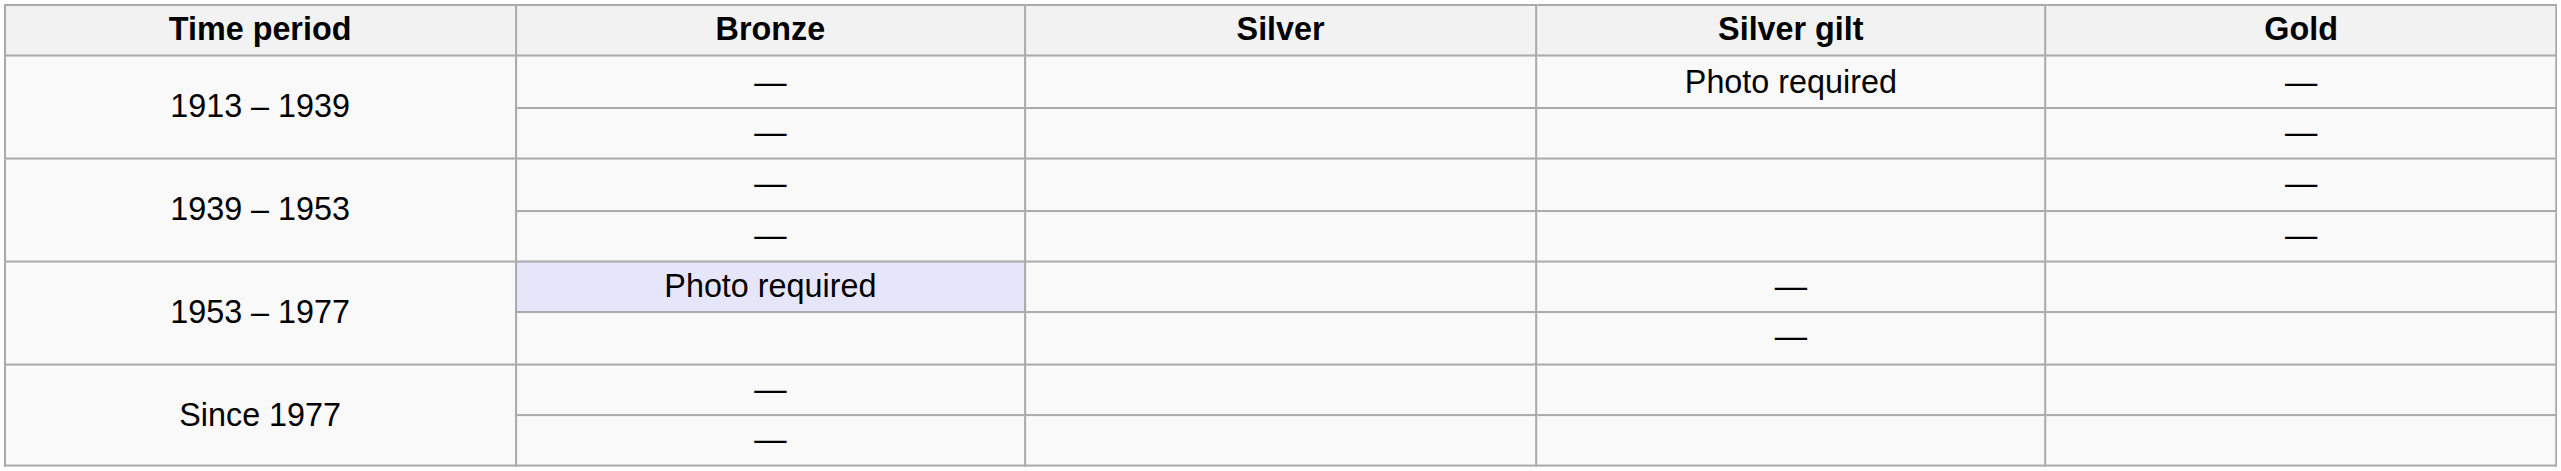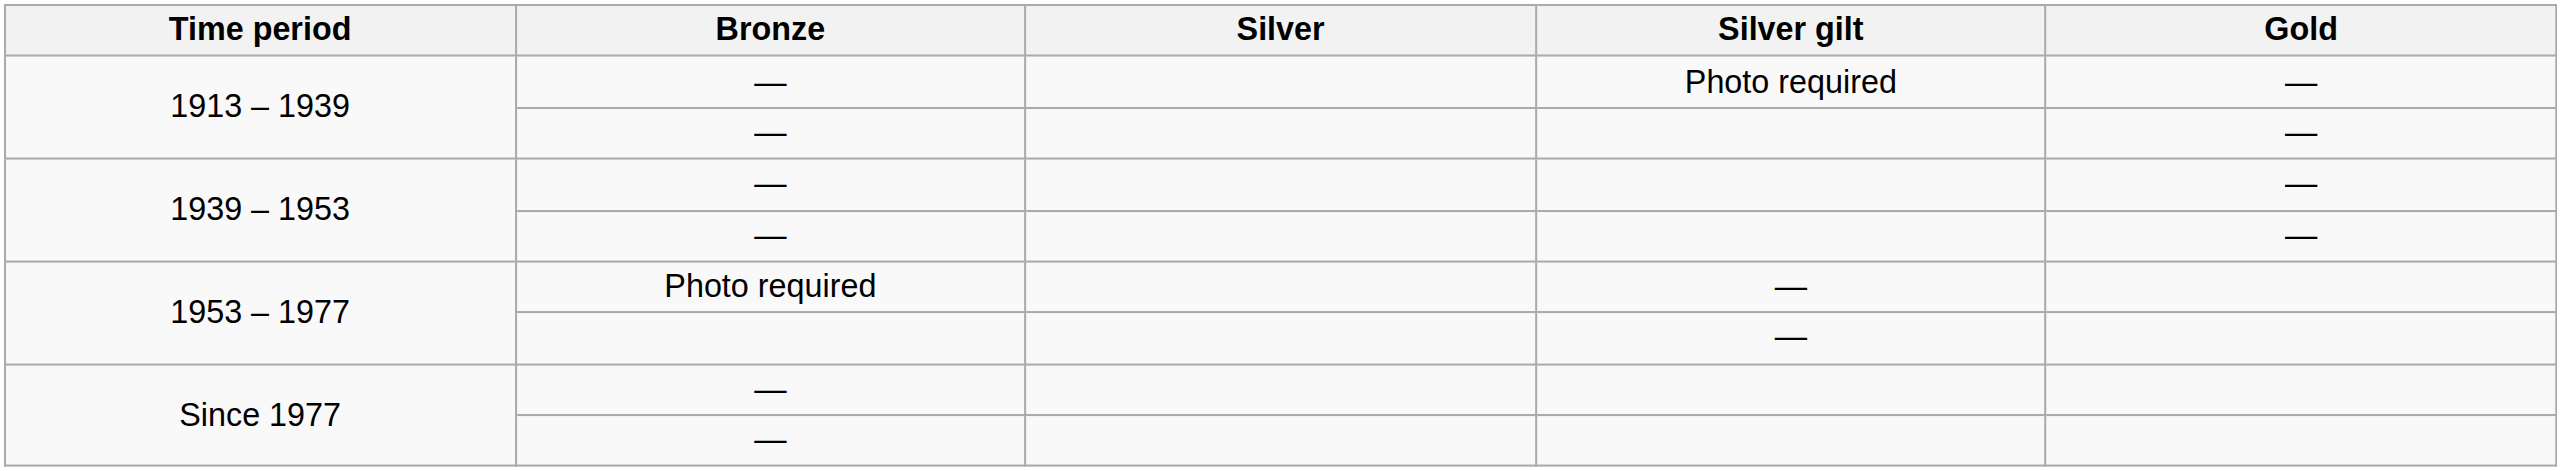(770, 286) lavender background -> (770, 286) no background
